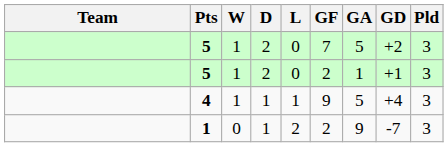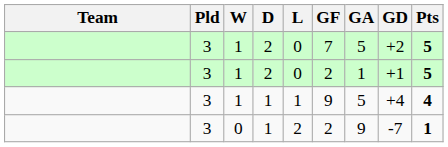columns swapped: (427, 18) <-> (206, 18)
